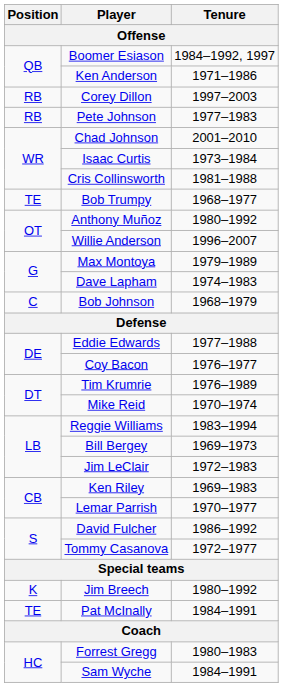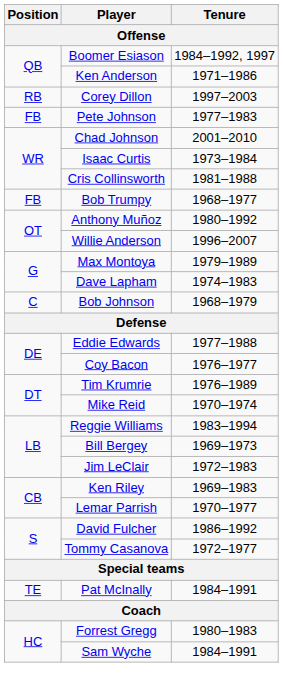(33, 117) RB -> (33, 117) FB
(33, 199) TE -> (33, 199) FB
- row: (116, 590)
